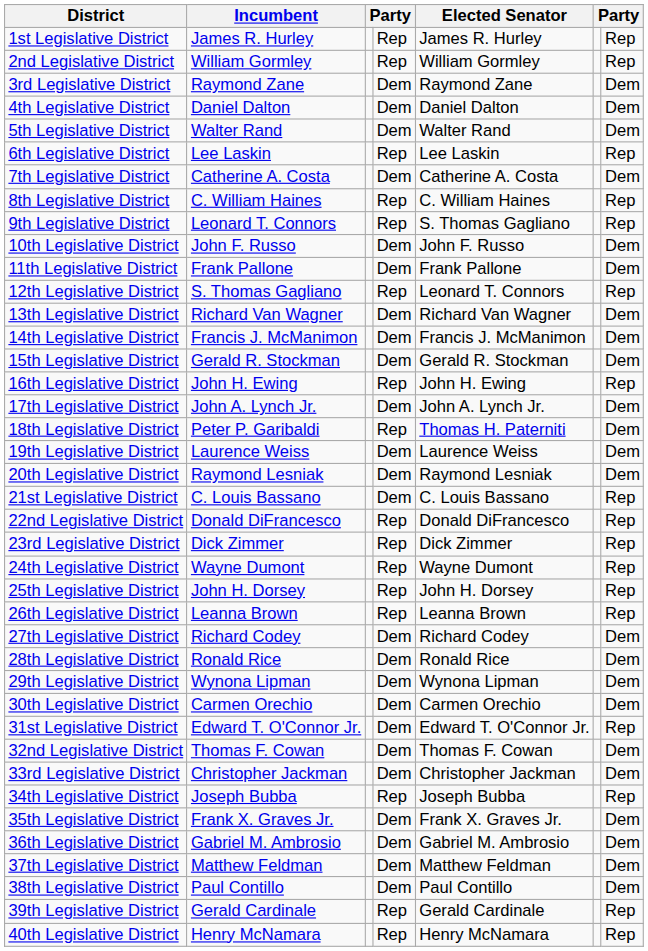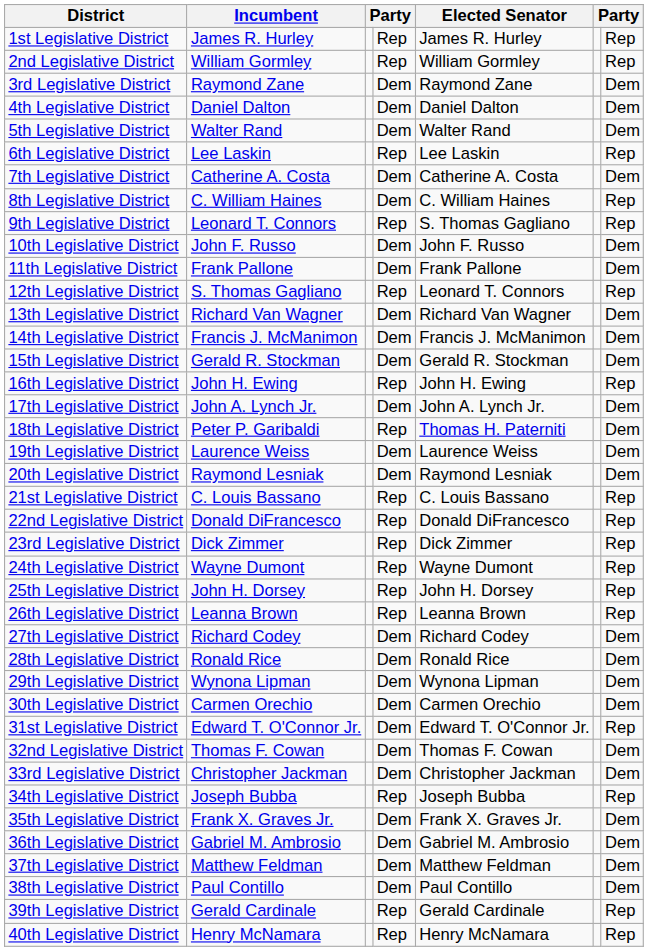(392, 199) Rep -> (394, 199) Dem
(394, 498) Dem -> (392, 498) Rep
